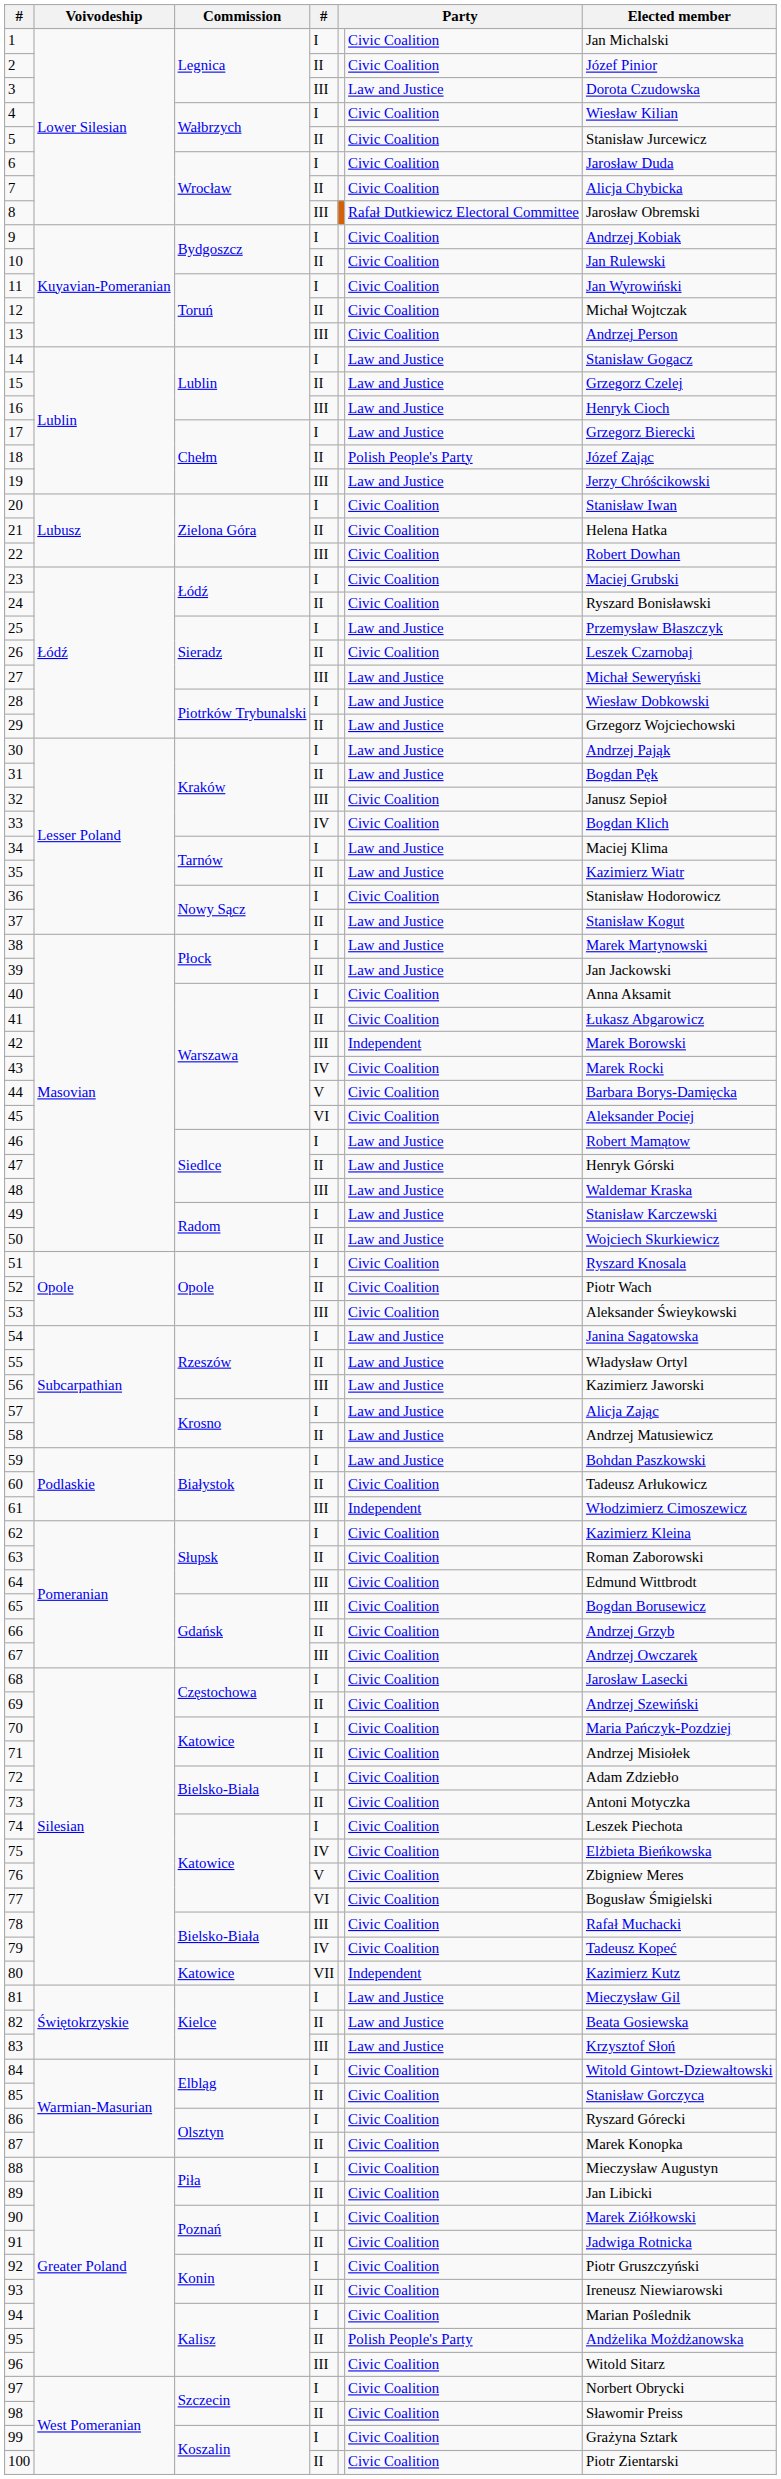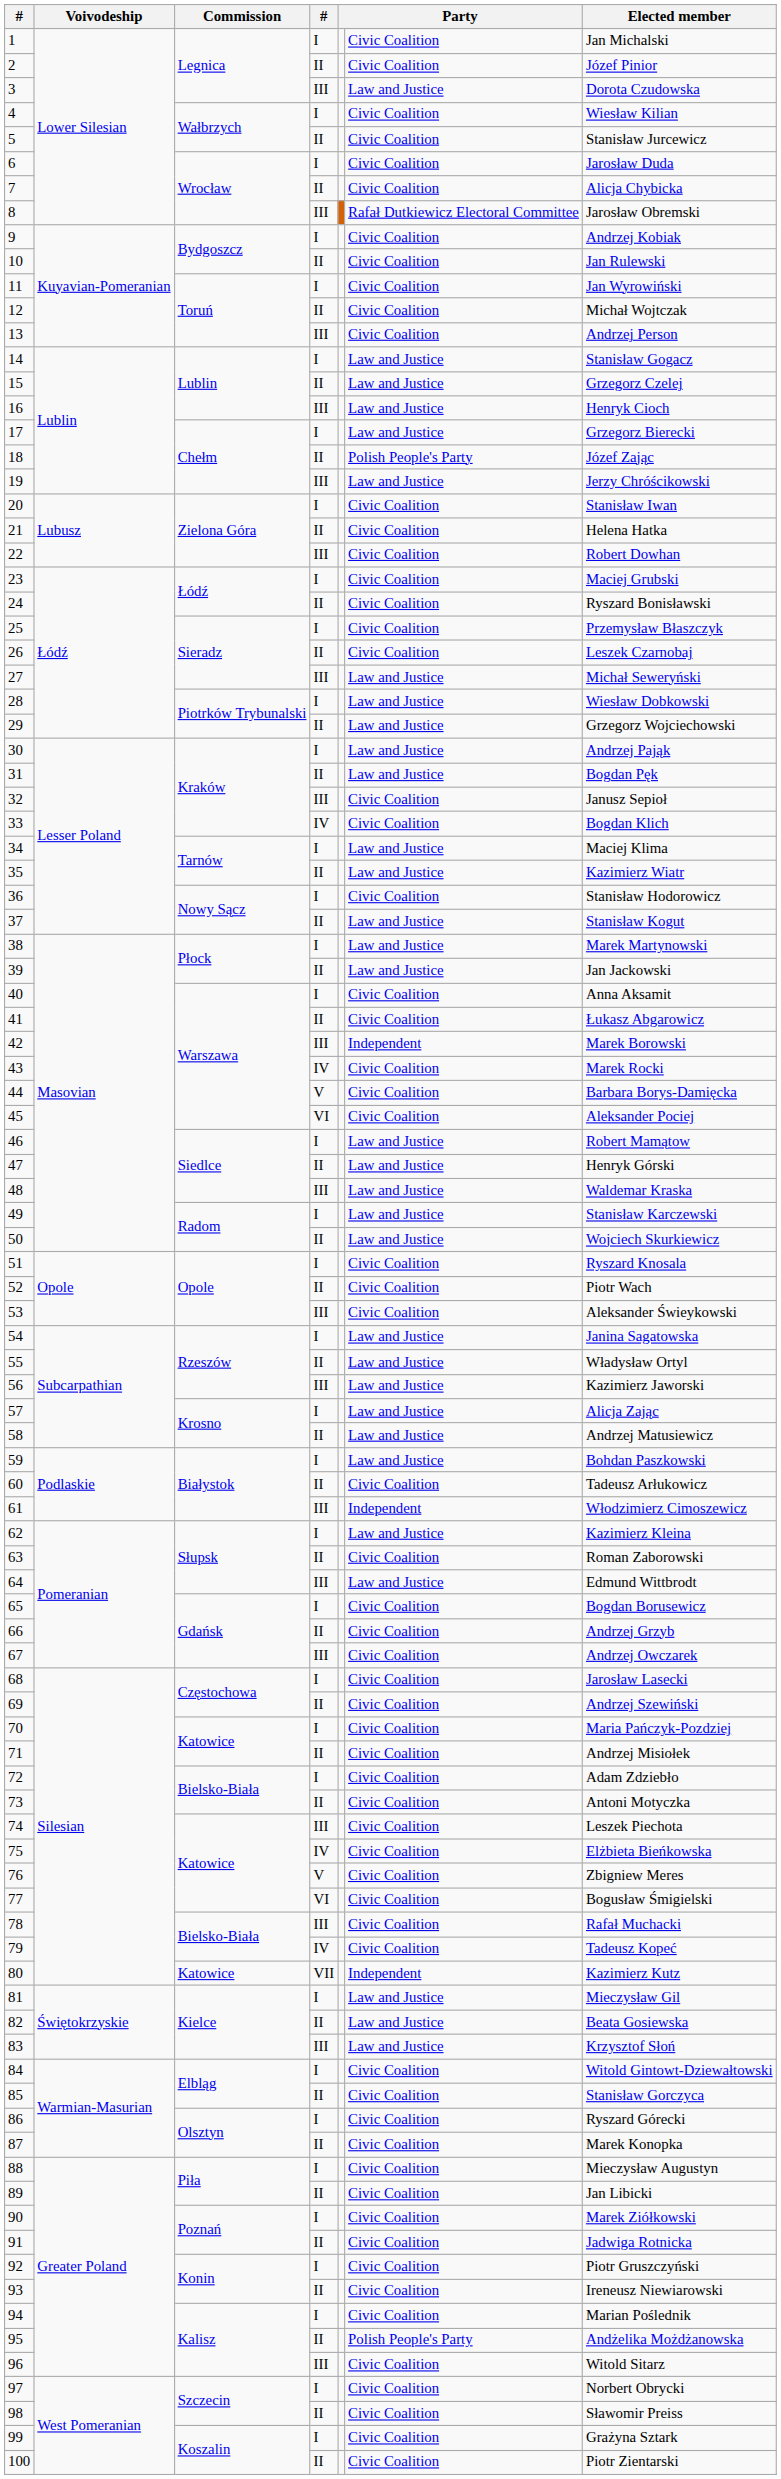(396, 627) Law and Justice -> (394, 627) Civic Coalition
(394, 1532) Civic Coalition -> (396, 1532) Law and Justice
(394, 1581) Civic Coalition -> (396, 1581) Law and Justice
(321, 1606) III -> (316, 1606) I
(316, 1826) I -> (321, 1826) III
